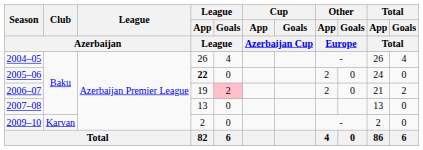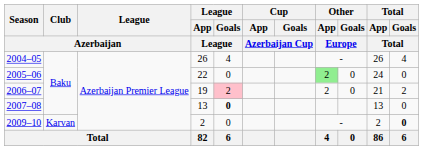(202, 75) bold -> (202, 75) normal
(327, 75) no background -> (327, 75) lightgreen background
(228, 106) normal -> (228, 106) bold
(404, 122) normal -> (404, 122) bold
